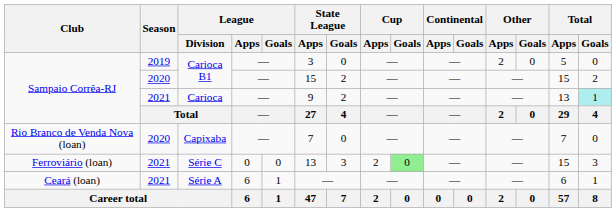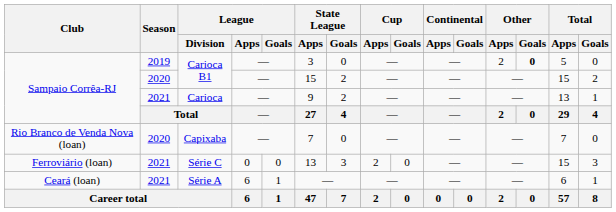(532, 61) normal -> (532, 61) bold
(595, 97) paleturquoise background -> (595, 97) no background
(407, 162) lightgreen background -> (407, 162) no background
